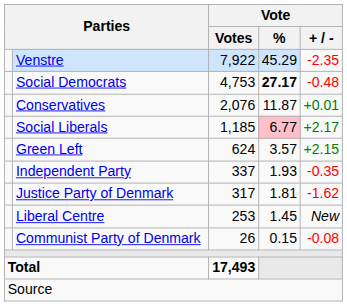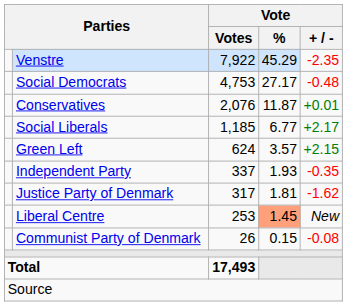(279, 82) bold -> (279, 82) normal
(283, 127) pink background -> (283, 127) no background
(283, 216) no background -> (283, 216) lightsalmon background
